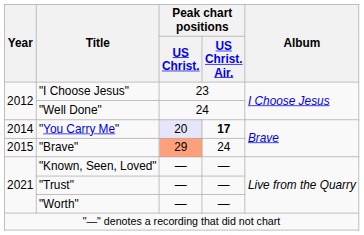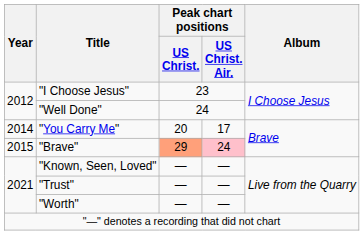(181, 128) lavender background -> (181, 128) no background
(224, 128) bold -> (224, 128) normal
(224, 147) no background -> (224, 147) pink background
